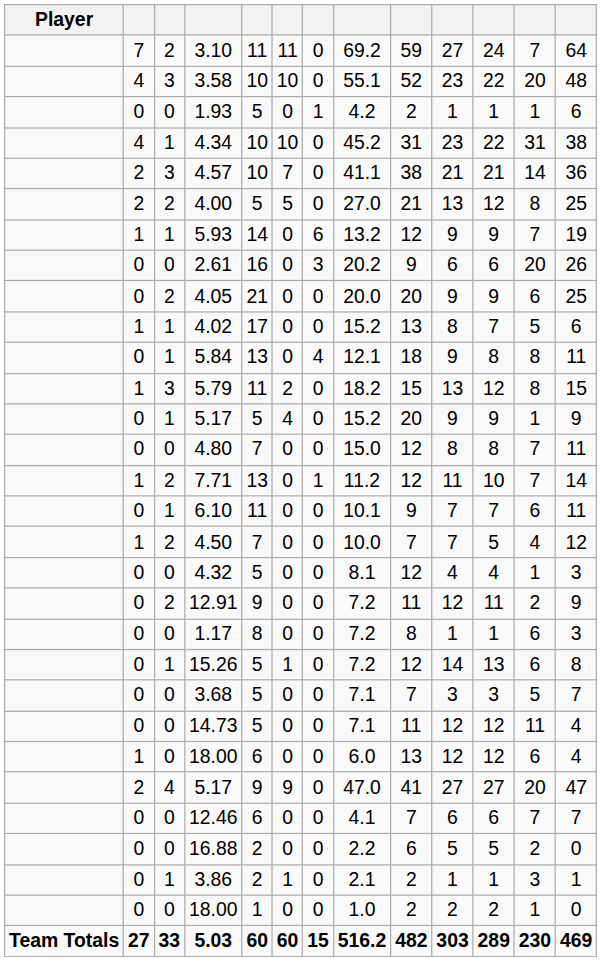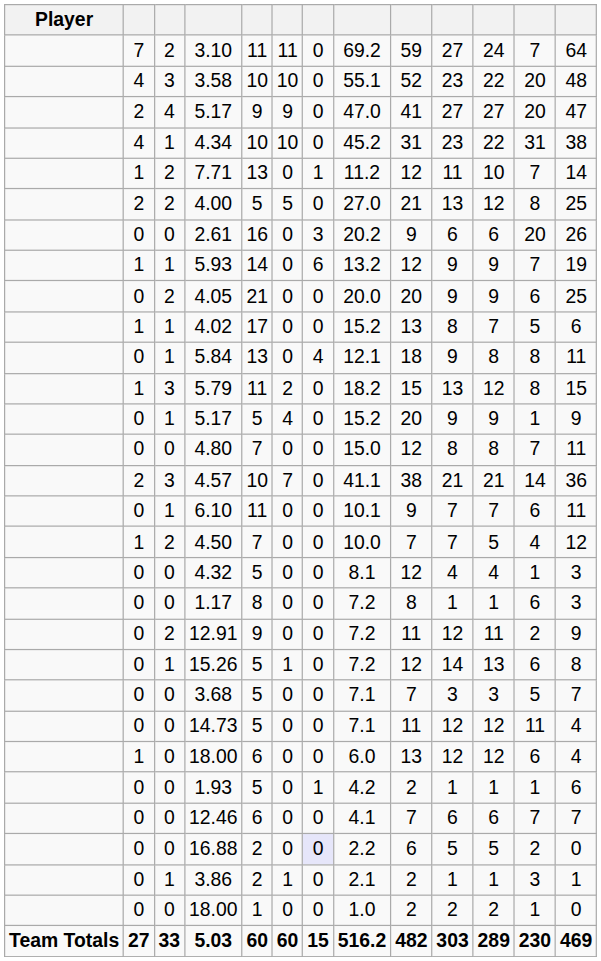rows swapped: (139, 787) <-> (139, 111)
rows swapped: (139, 173) <-> (139, 480)
rows swapped: (139, 234) <-> (139, 265)
rows swapped: (139, 633) <-> (139, 603)
(318, 848) no background -> (318, 848) lavender background
